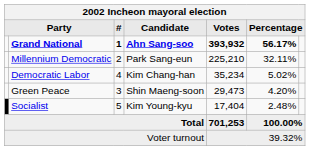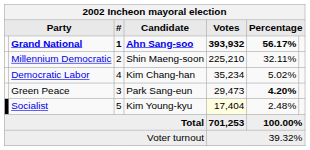(159, 59) Park Sang-eun -> (165, 59) Shin Maeng-soon
(165, 91) Shin Maeng-soon -> (159, 91) Park Sang-eun
(282, 91) normal -> (282, 91) bold
(229, 106) no background -> (229, 106) lightyellow background
